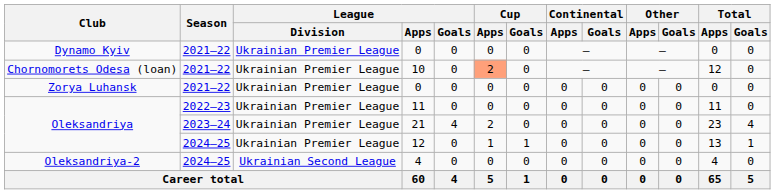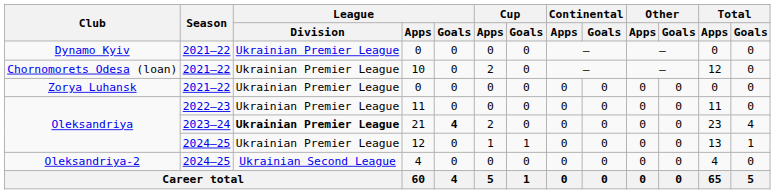(490, 69) lightsalmon background -> (490, 69) no background
(318, 124) normal -> (318, 124) bold
(454, 124) normal -> (454, 124) bold
